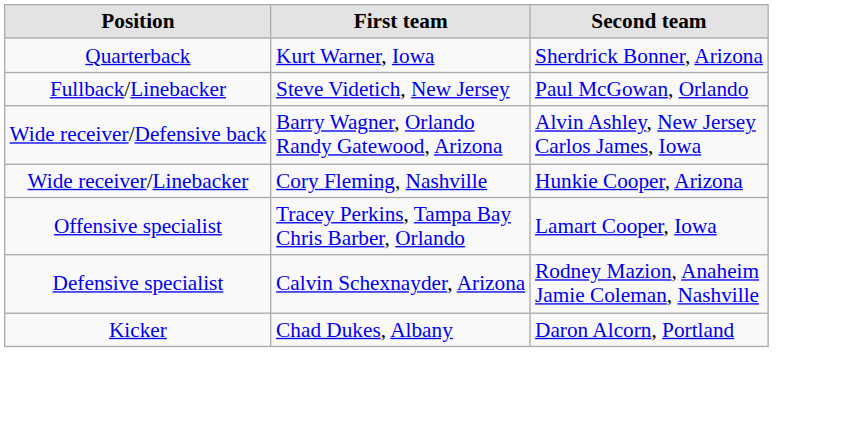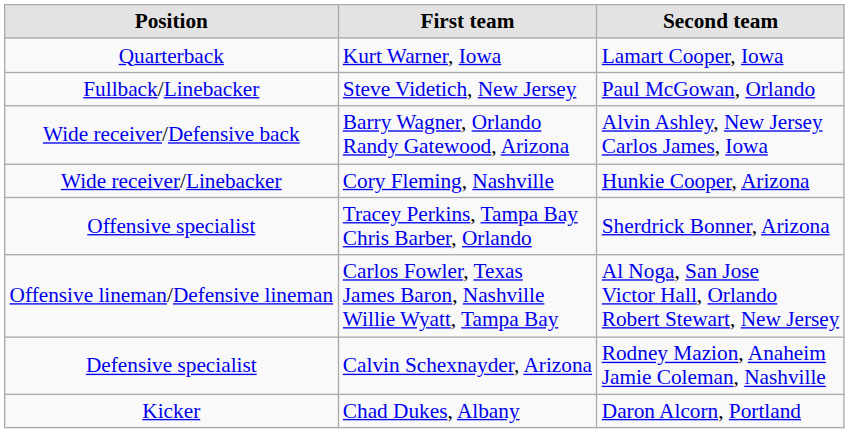(649, 55) Sherdrick Bonner, Arizona -> (693, 55) Lamart Cooper, Iowa
(626, 226) Lamart Cooper, Iowa -> (716, 226) Sherdrick Bonner, Arizona
+ row: (171, 295)
